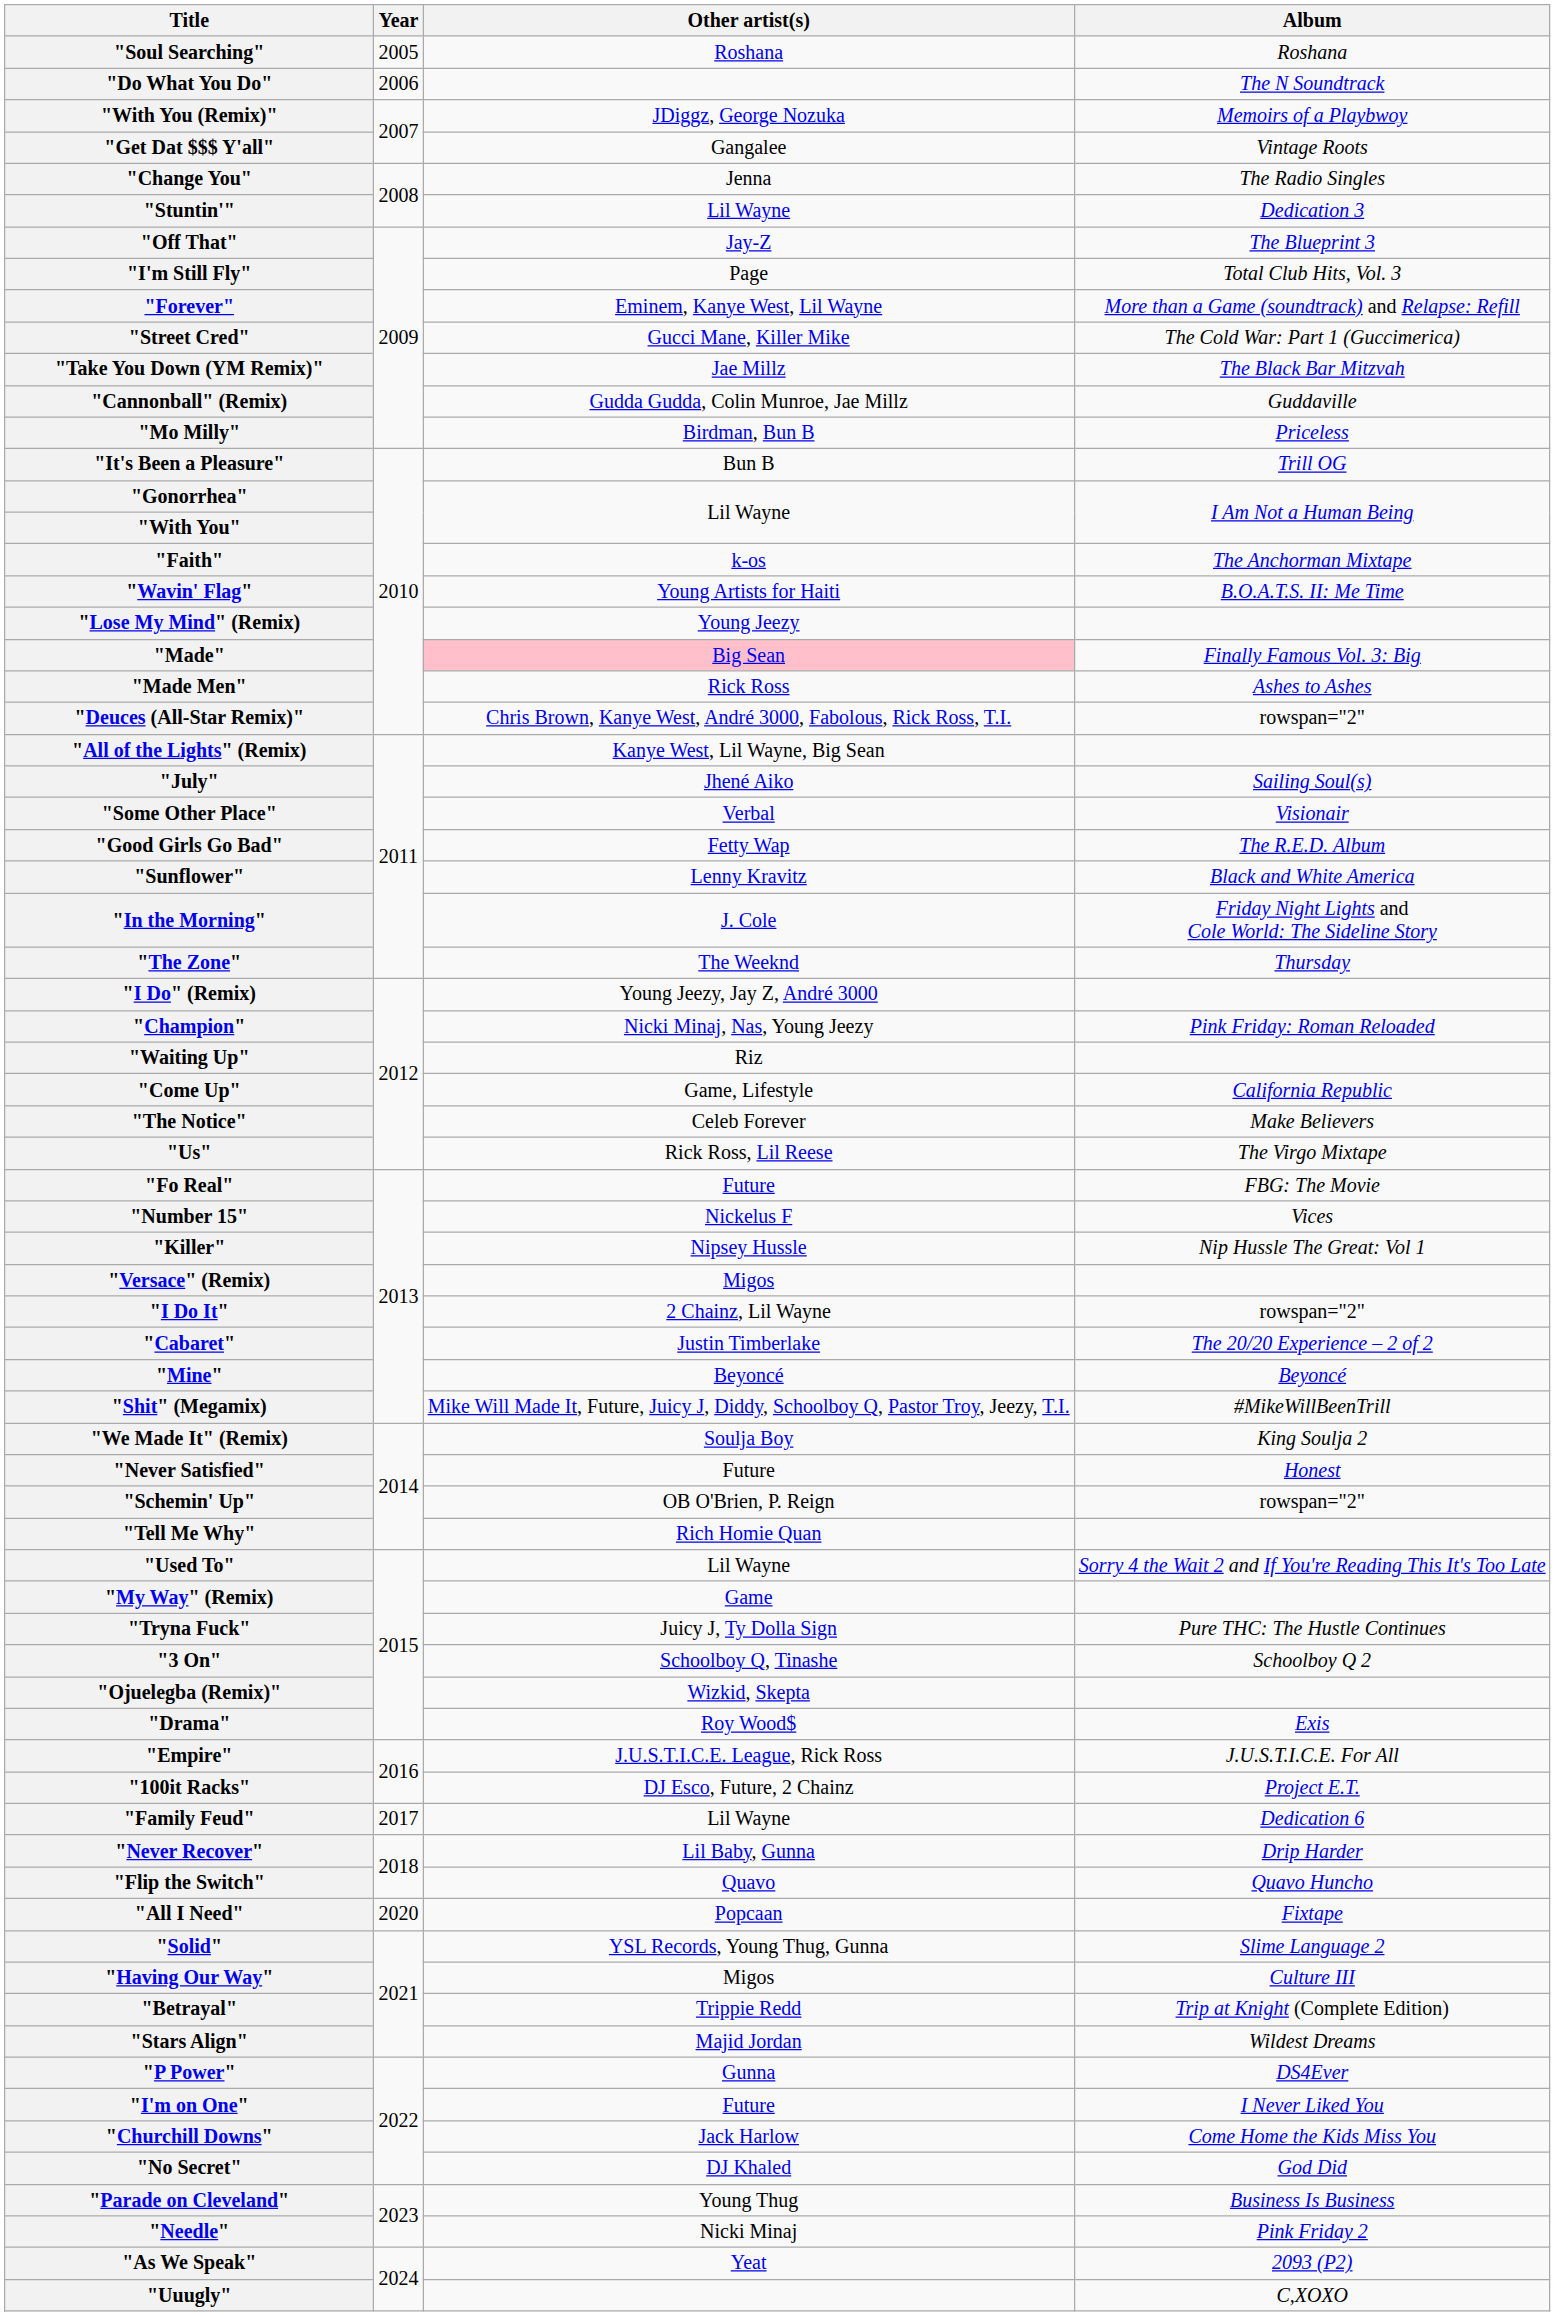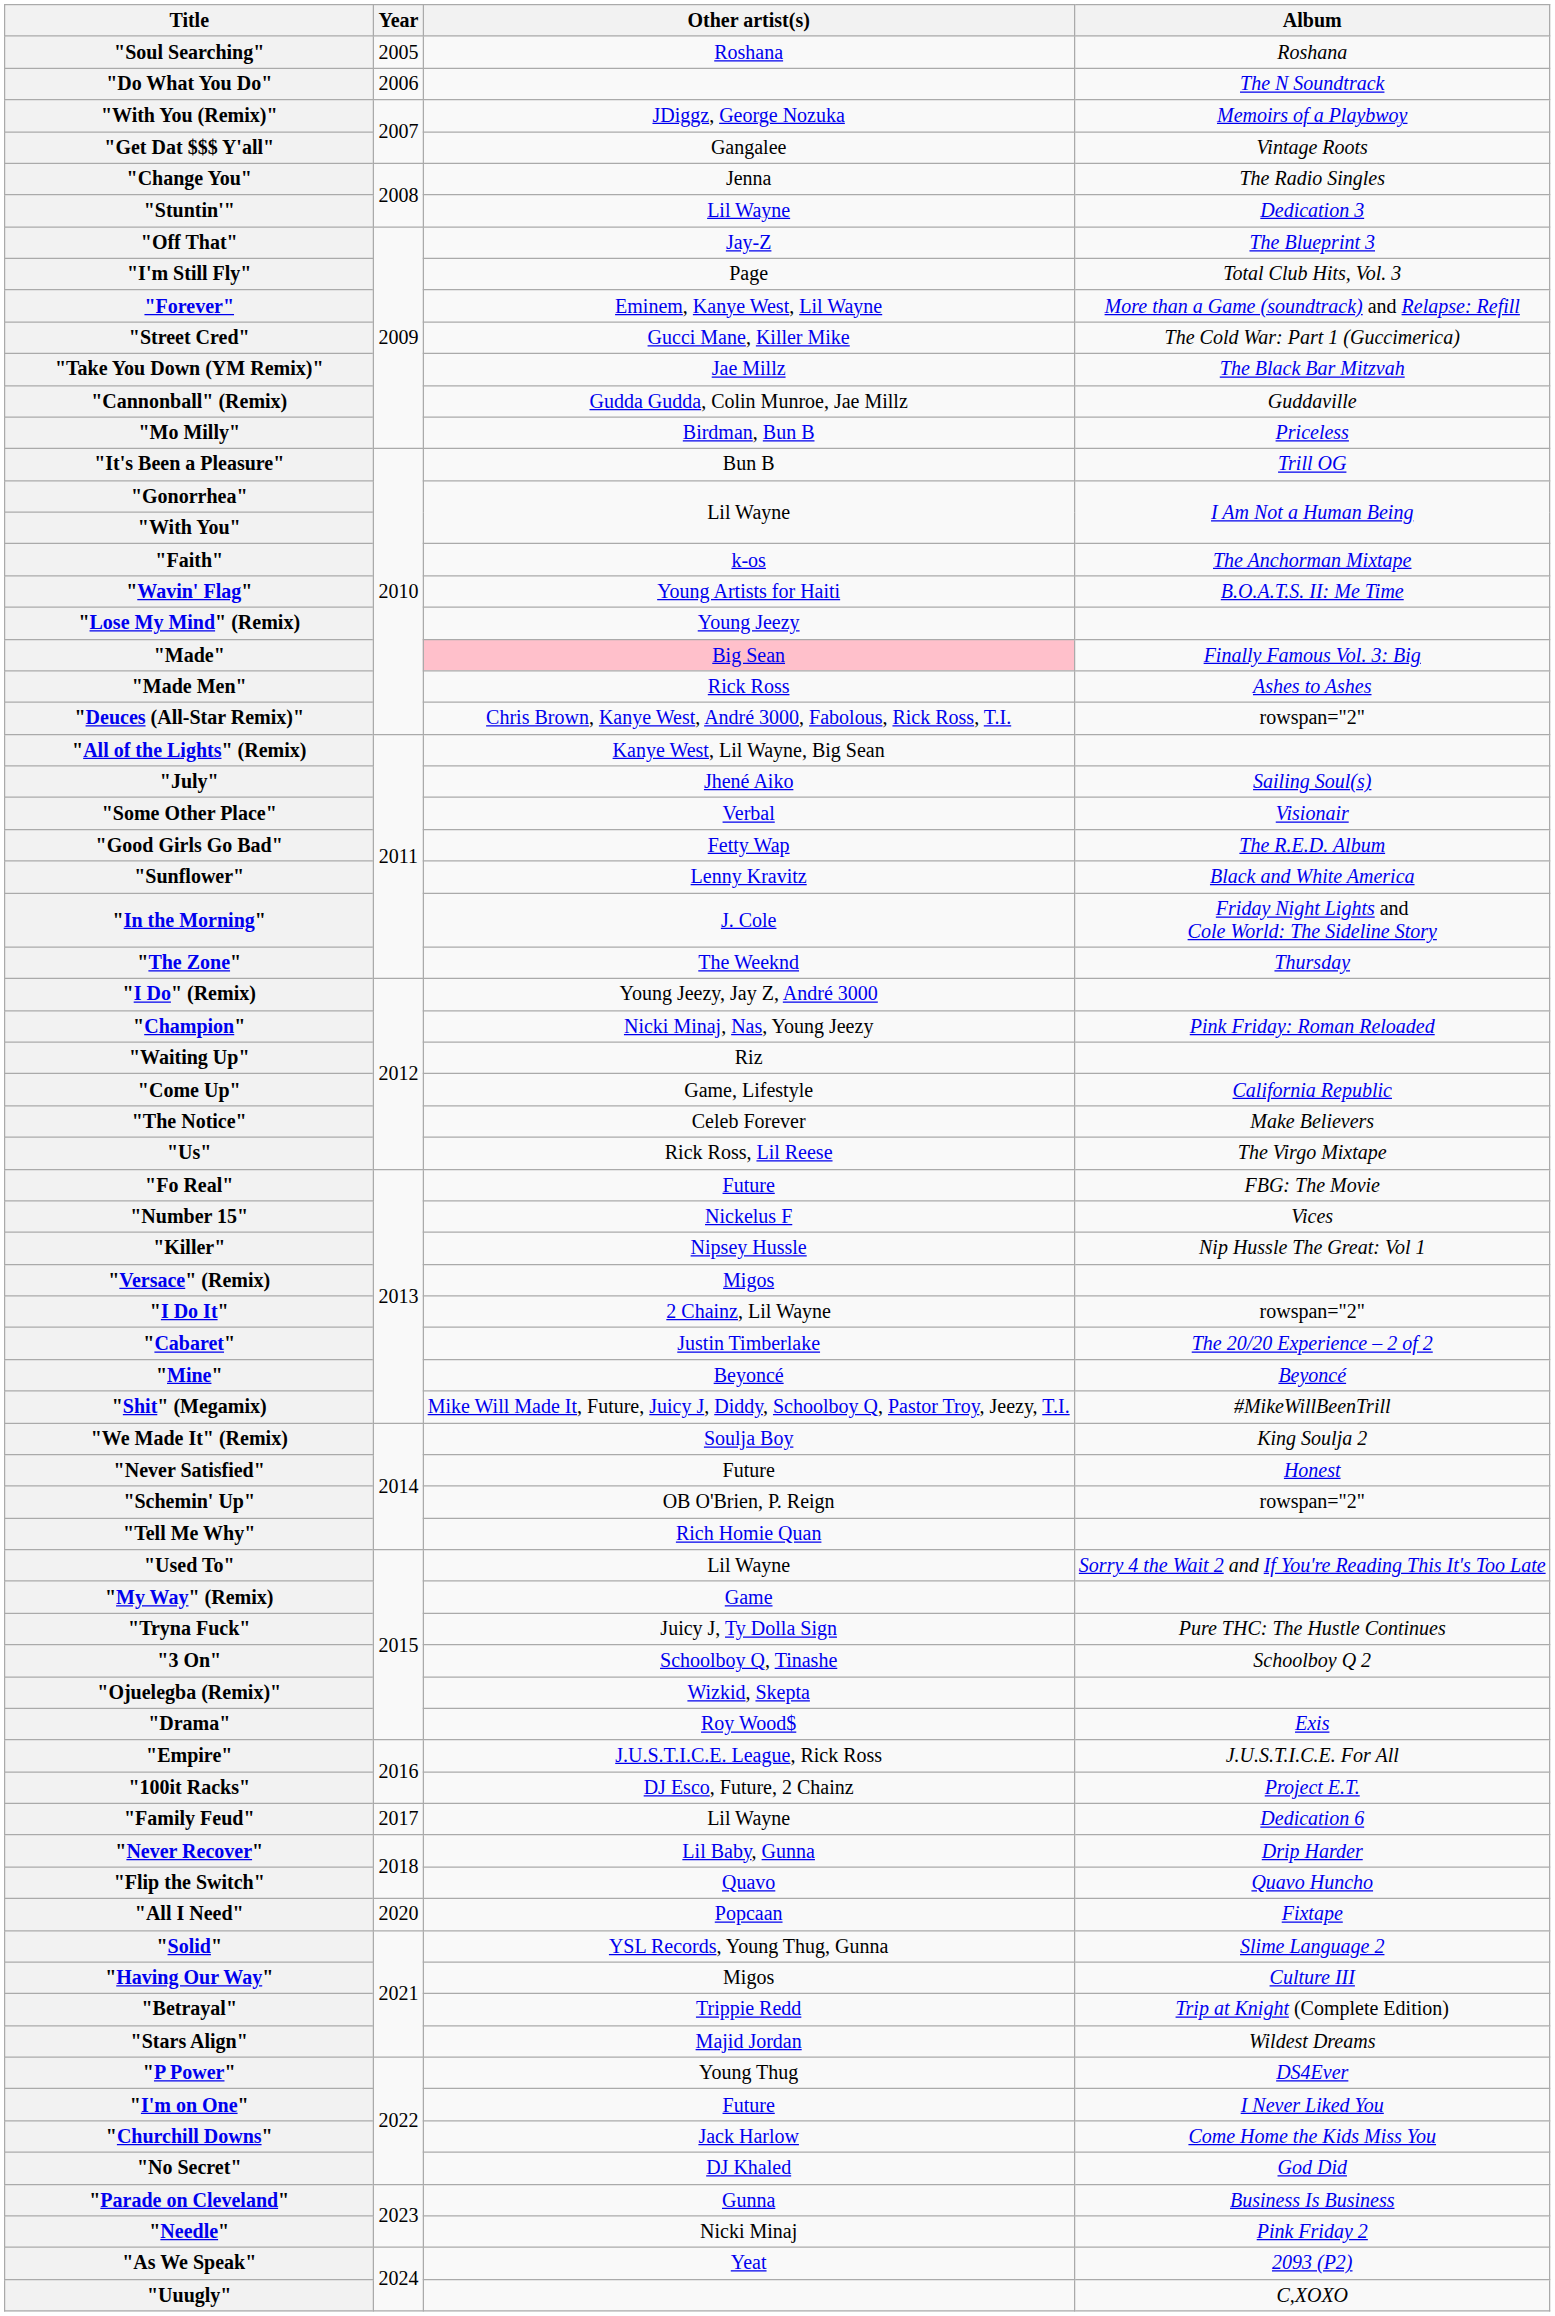(749, 2072) Gunna -> (749, 2072) Young Thug
(749, 2199) Young Thug -> (749, 2199) Gunna
